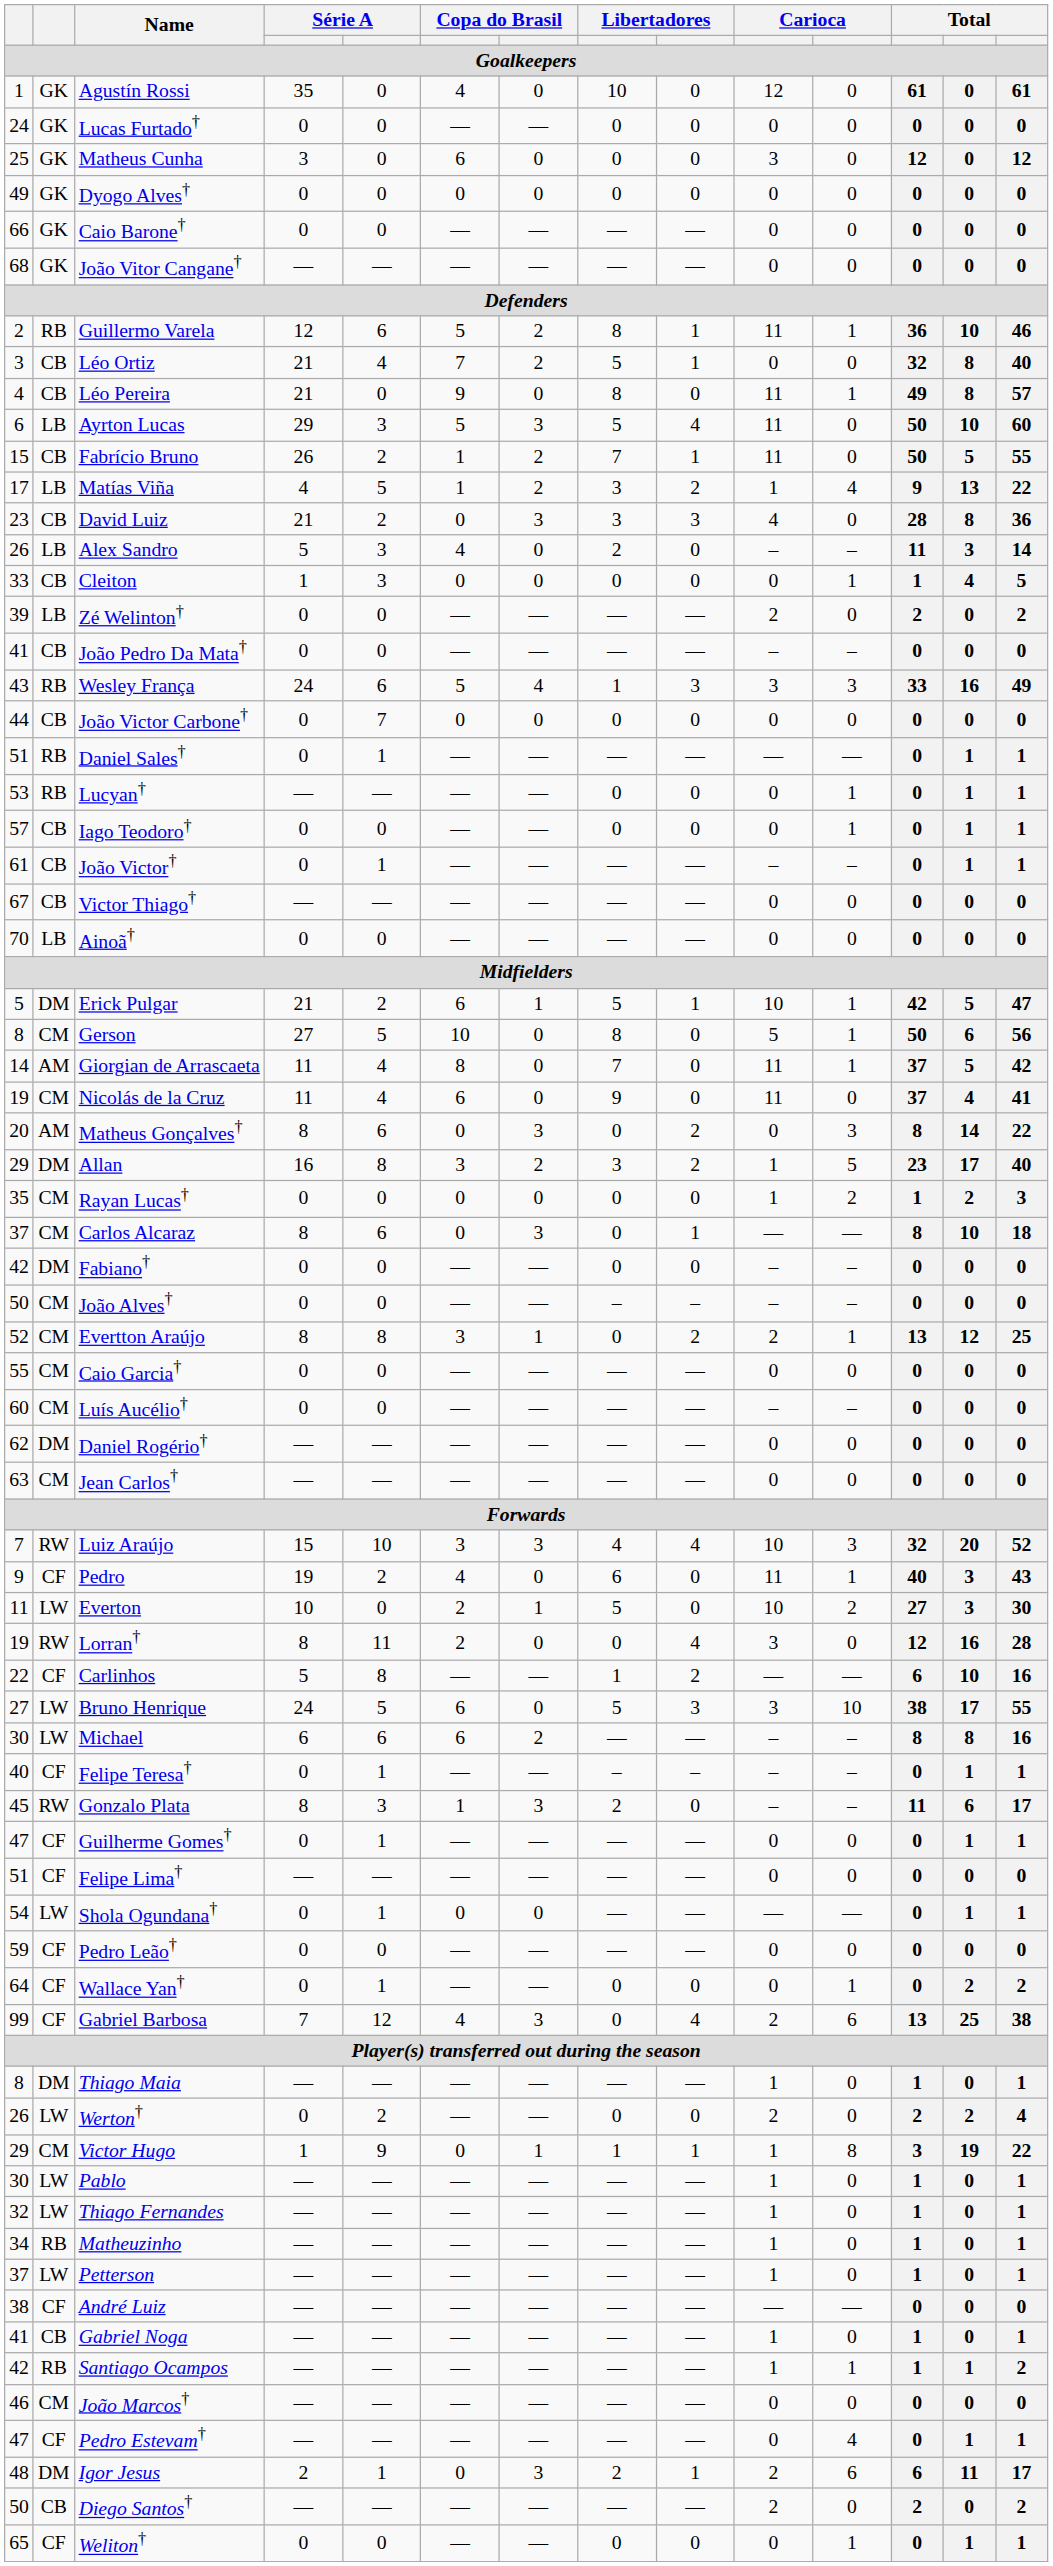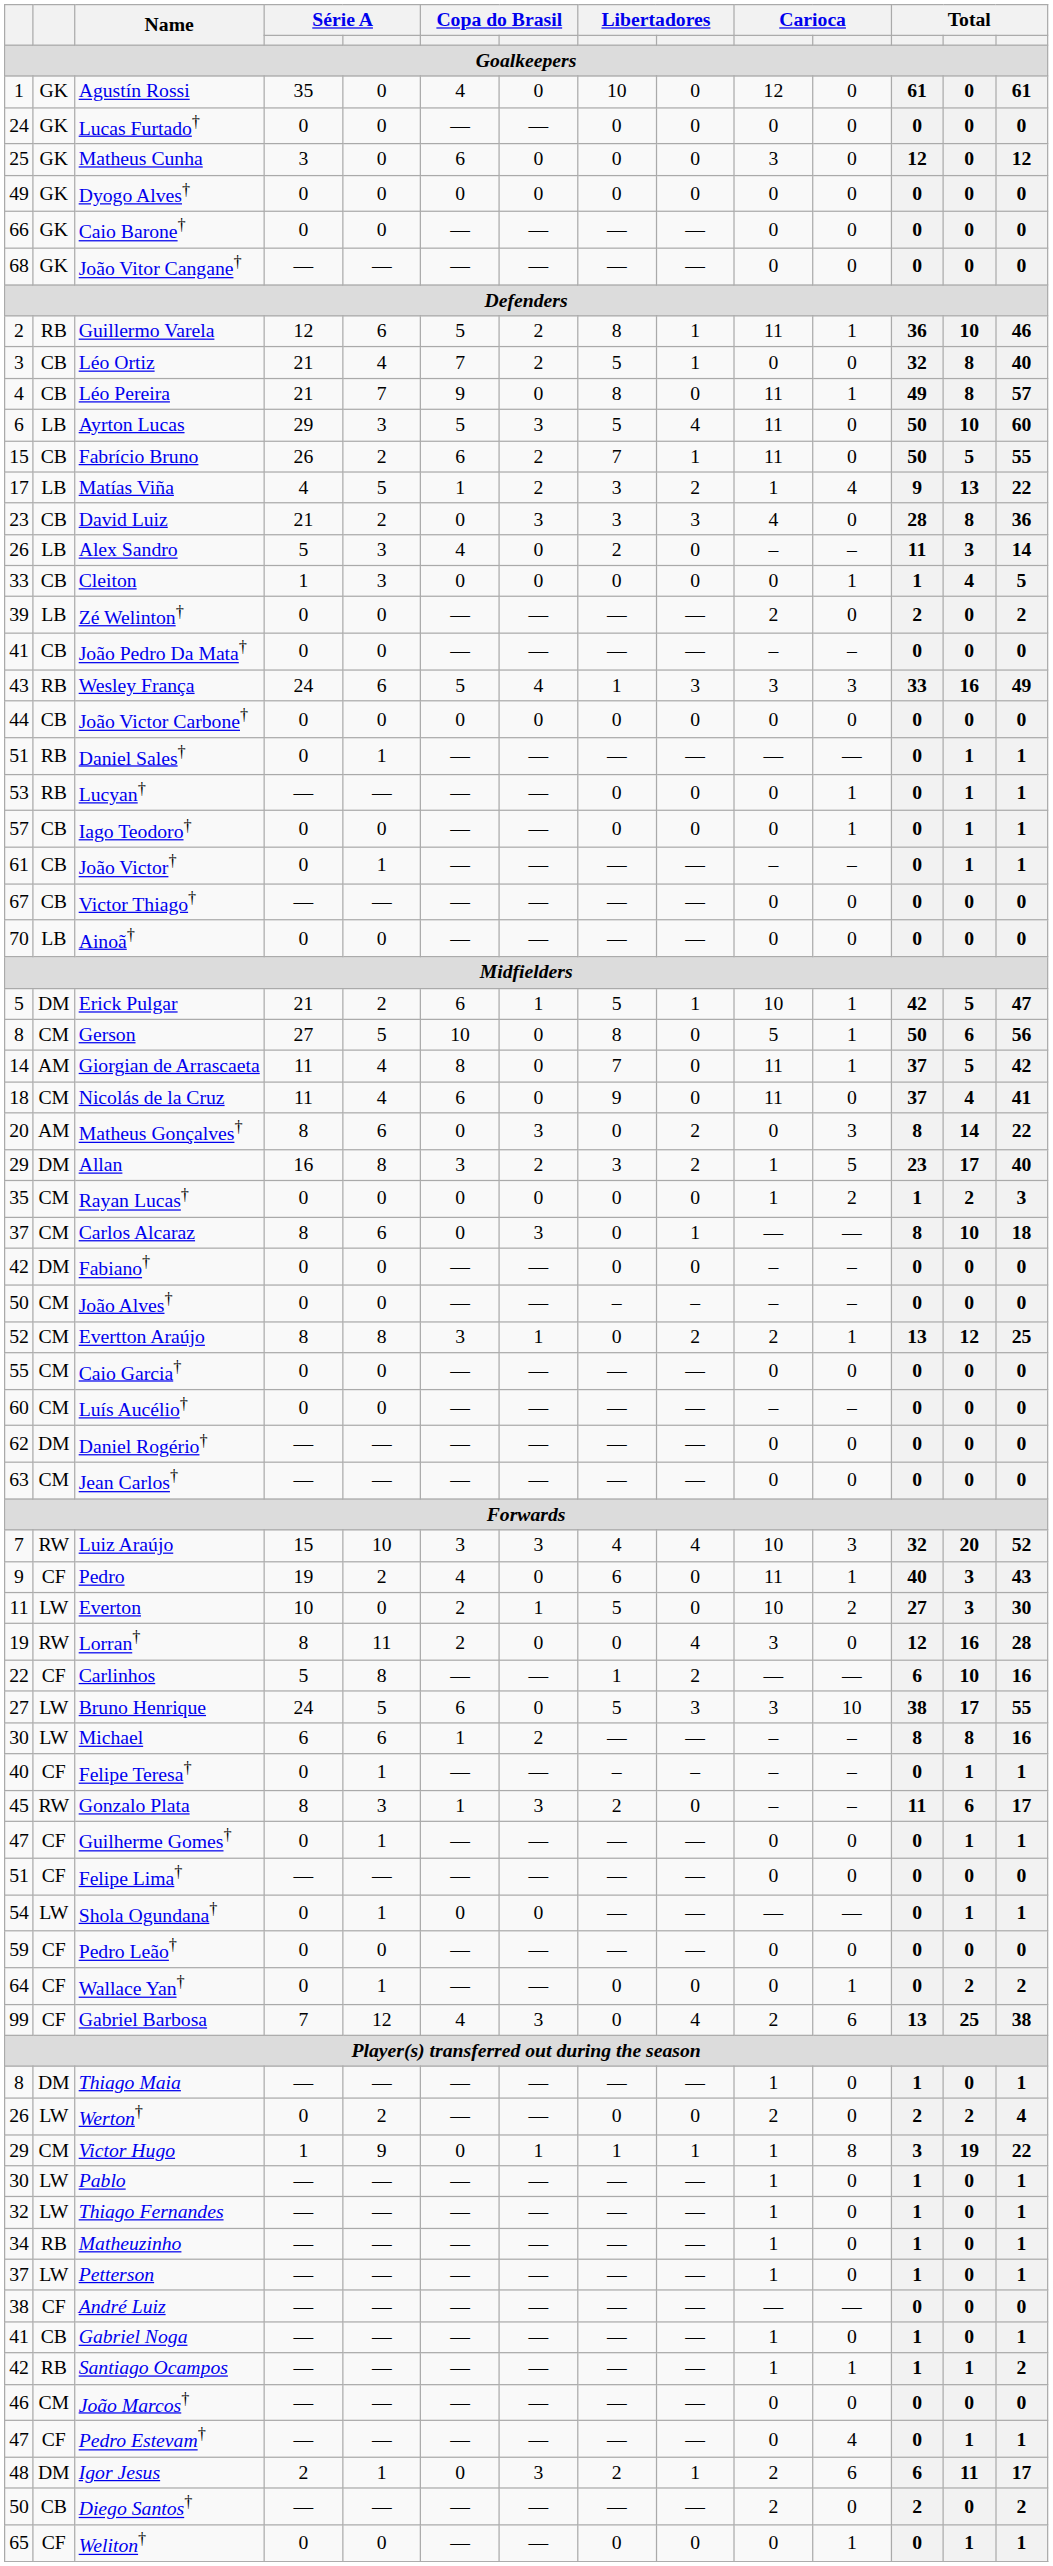(382, 393) 0 -> (382, 393) 7
(460, 456) 1 -> (460, 456) 6
(382, 719) 7 -> (382, 719) 0
(19, 1097) 19 -> (19, 1097) 18
(460, 1738) 6 -> (460, 1738) 1
